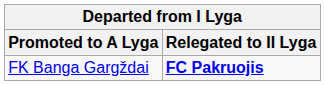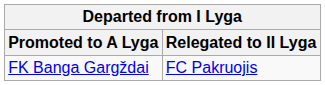(215, 67) bold -> (212, 67) normal
